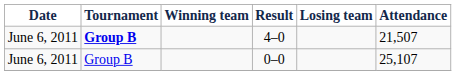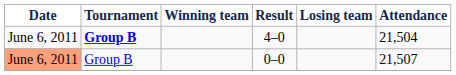(398, 37) 21,507 -> (398, 37) 21,504
(43, 59) no background -> (43, 59) lightsalmon background
(398, 59) 25,107 -> (398, 59) 21,507
